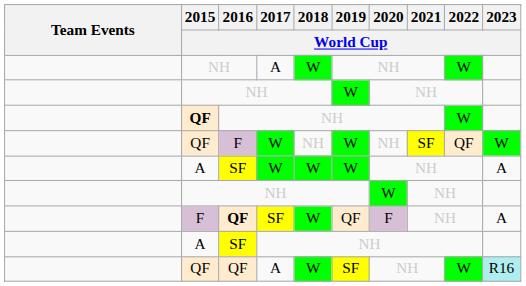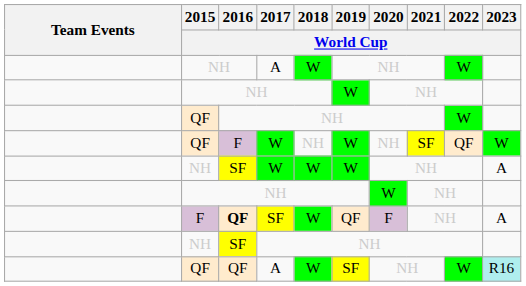(200, 118) bold -> (200, 118) normal
(200, 168) A -> (200, 168) NH
(200, 244) A -> (200, 244) NH
